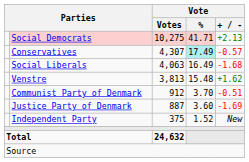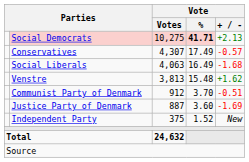(201, 38) normal -> (201, 38) bold
(201, 52) paleturquoise background -> (201, 52) no background
